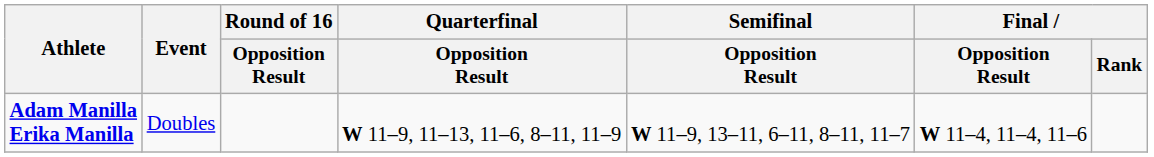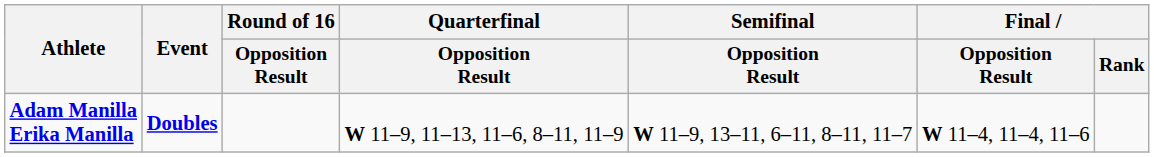(181, 122) normal -> (182, 122) bold
